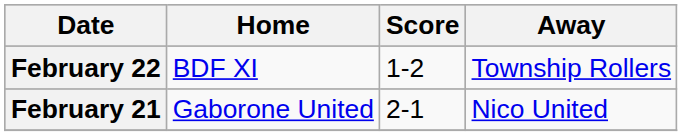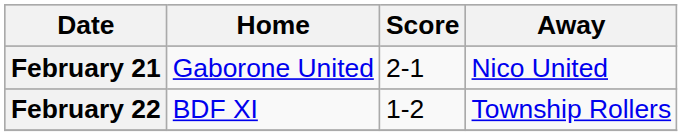rows swapped: (86, 109) <-> (86, 67)
